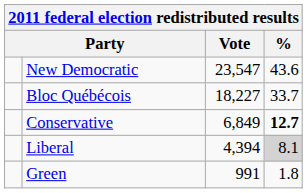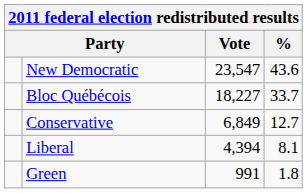(284, 122) bold -> (284, 122) normal
(289, 148) lightgrey background -> (289, 148) no background
